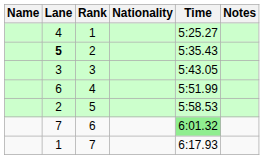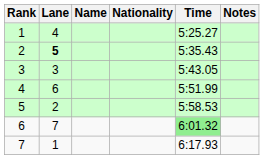columns swapped: (92, 13) <-> (23, 13)
